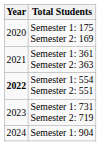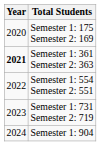(16, 59) normal -> (16, 59) bold
(16, 86) bold -> (16, 86) normal
